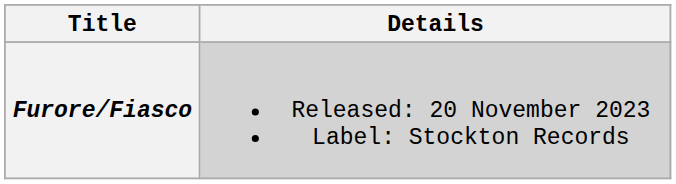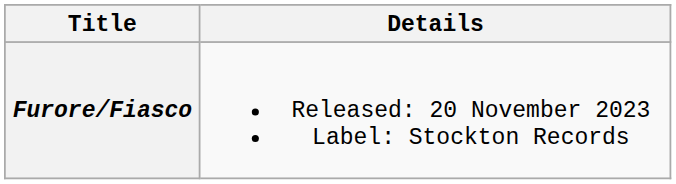(435, 124) lightgrey background -> (435, 124) no background
